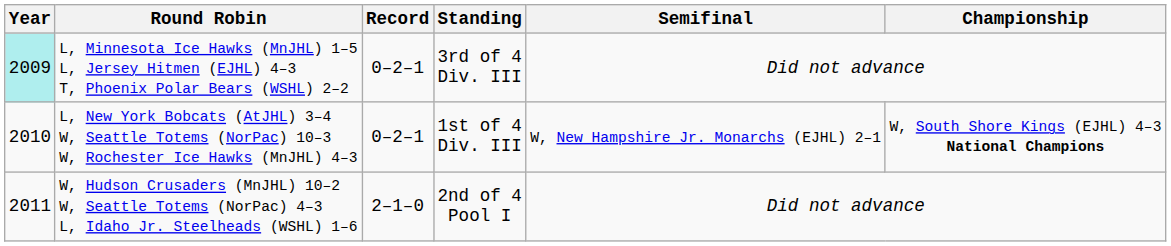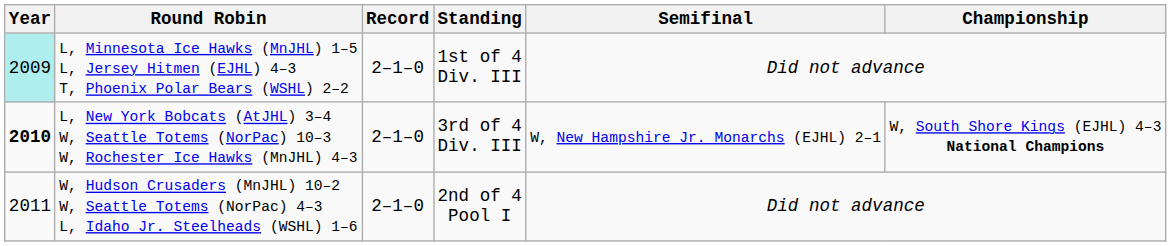(398, 68) 0–2–1 -> (398, 68) 2–1–0
(480, 68) 3rd of 4 Div. III -> (480, 68) 1st of 4 Div. III
(30, 137) normal -> (30, 137) bold
(398, 137) 0–2–1 -> (398, 137) 2–1–0
(480, 137) 1st of 4 Div. III -> (480, 137) 3rd of 4 Div. III
